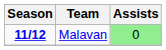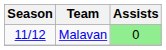(30, 34) bold -> (30, 34) normal
